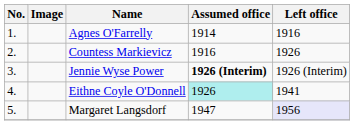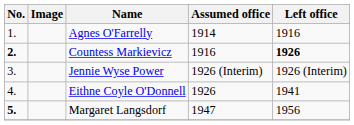(12, 52) normal -> (12, 52) bold
(288, 52) normal -> (288, 52) bold
(229, 71) bold -> (227, 71) normal
(204, 91) paleturquoise background -> (204, 91) no background
(12, 110) normal -> (12, 110) bold
(288, 110) lavender background -> (288, 110) no background
